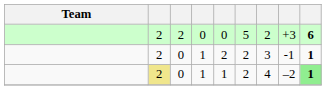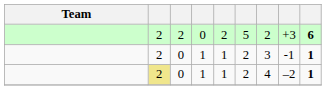(224, 34) 0 -> (224, 34) 2
(224, 54) 2 -> (224, 54) 1
(311, 74) lightgreen background -> (311, 74) no background
